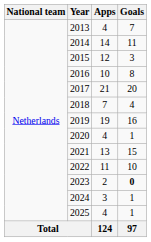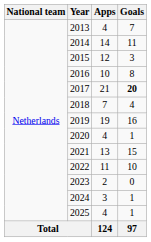(132, 89) normal -> (132, 89) bold
(132, 182) bold -> (132, 182) normal
